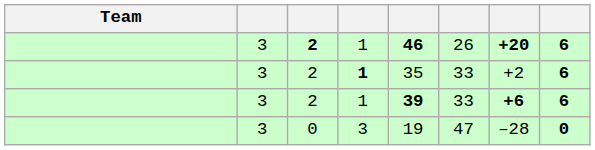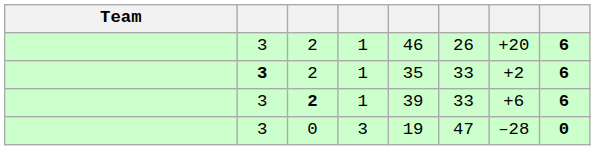(312, 47) bold -> (312, 47) normal
(413, 47) bold -> (413, 47) normal
(514, 47) bold -> (514, 47) normal
(262, 75) normal -> (262, 75) bold
(363, 75) bold -> (363, 75) normal
(312, 103) normal -> (312, 103) bold
(413, 103) bold -> (413, 103) normal
(514, 103) bold -> (514, 103) normal
